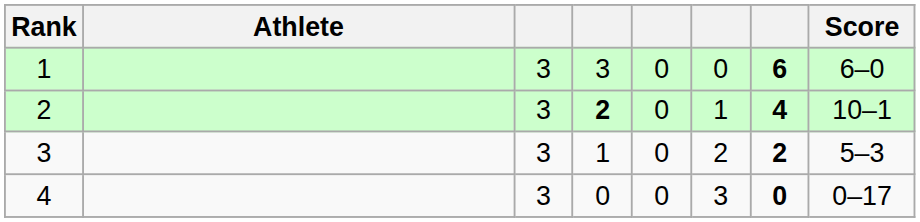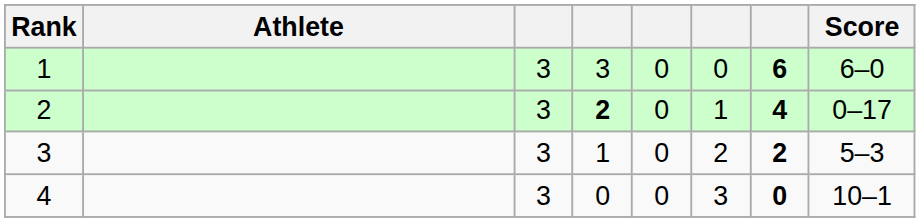(862, 111) 10–1 -> (862, 111) 0–17
(862, 196) 0–17 -> (862, 196) 10–1
